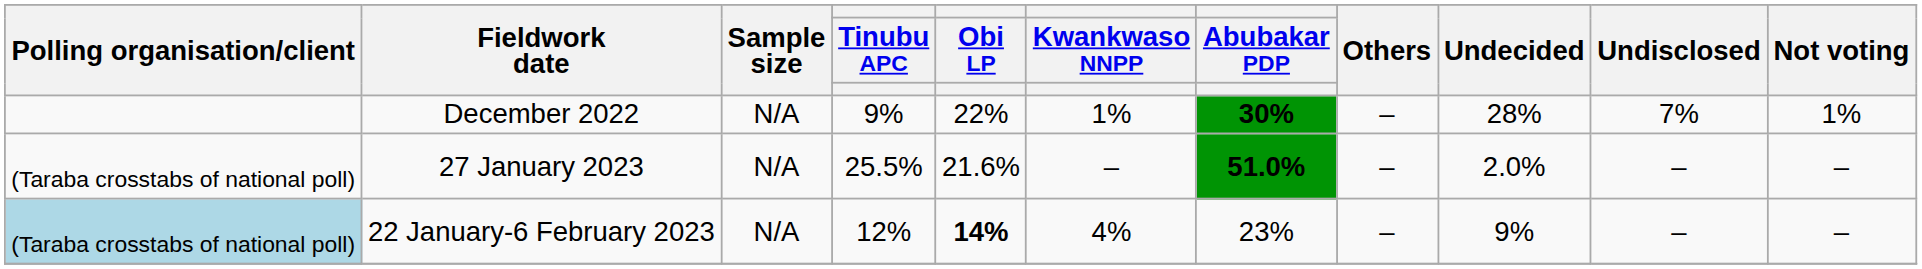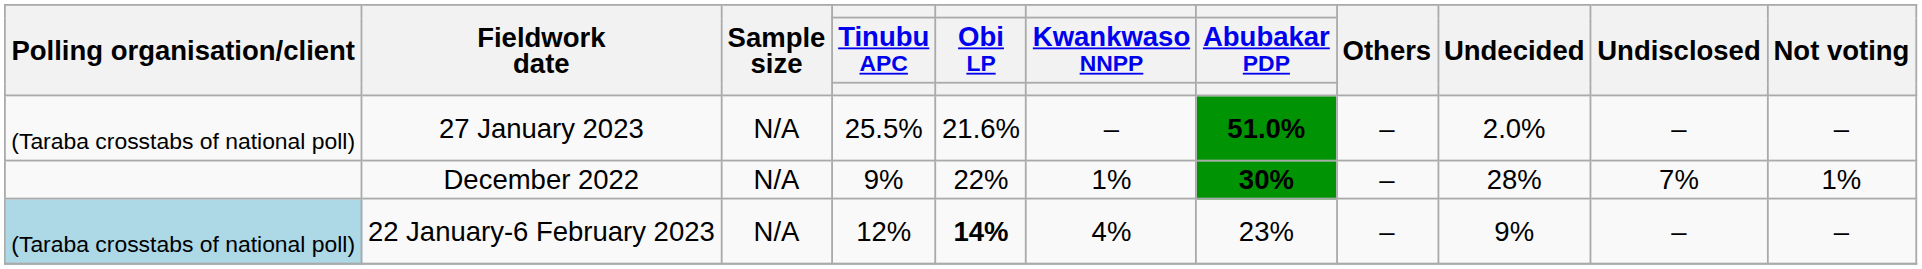rows swapped: (541, 114) <-> (541, 166)
